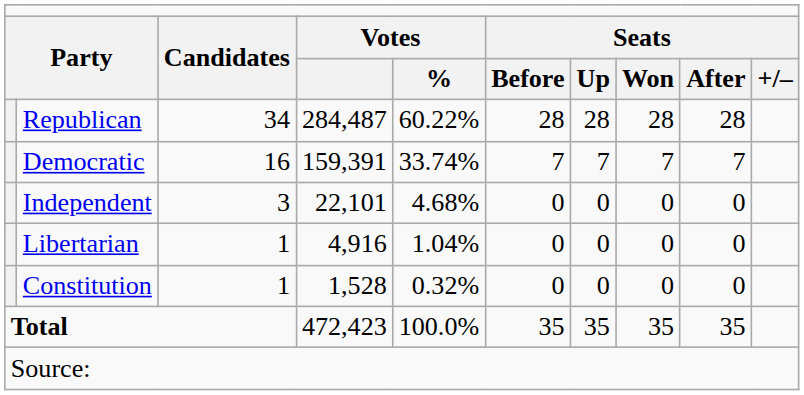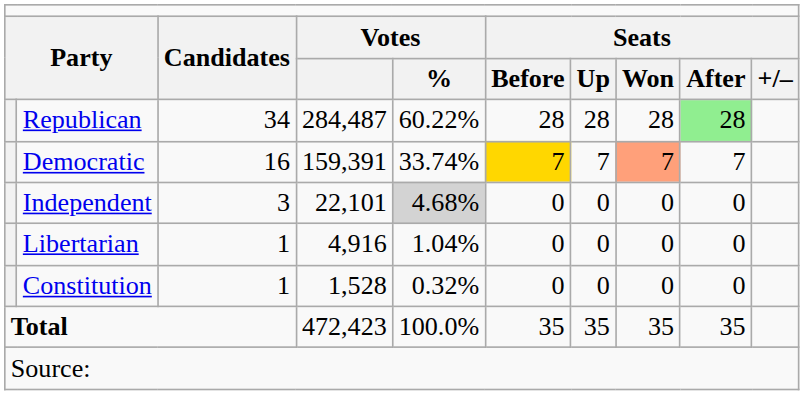(732, 119) no background -> (732, 119) lightgreen background
(558, 161) no background -> (558, 161) gold background
(668, 161) no background -> (668, 161) lightsalmon background
(445, 202) no background -> (445, 202) lightgrey background
